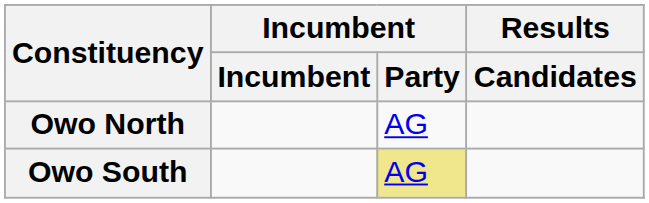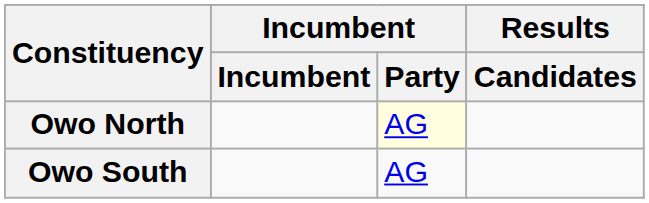(406, 124) no background -> (406, 124) lightyellow background
(406, 172) khaki background -> (406, 172) no background
